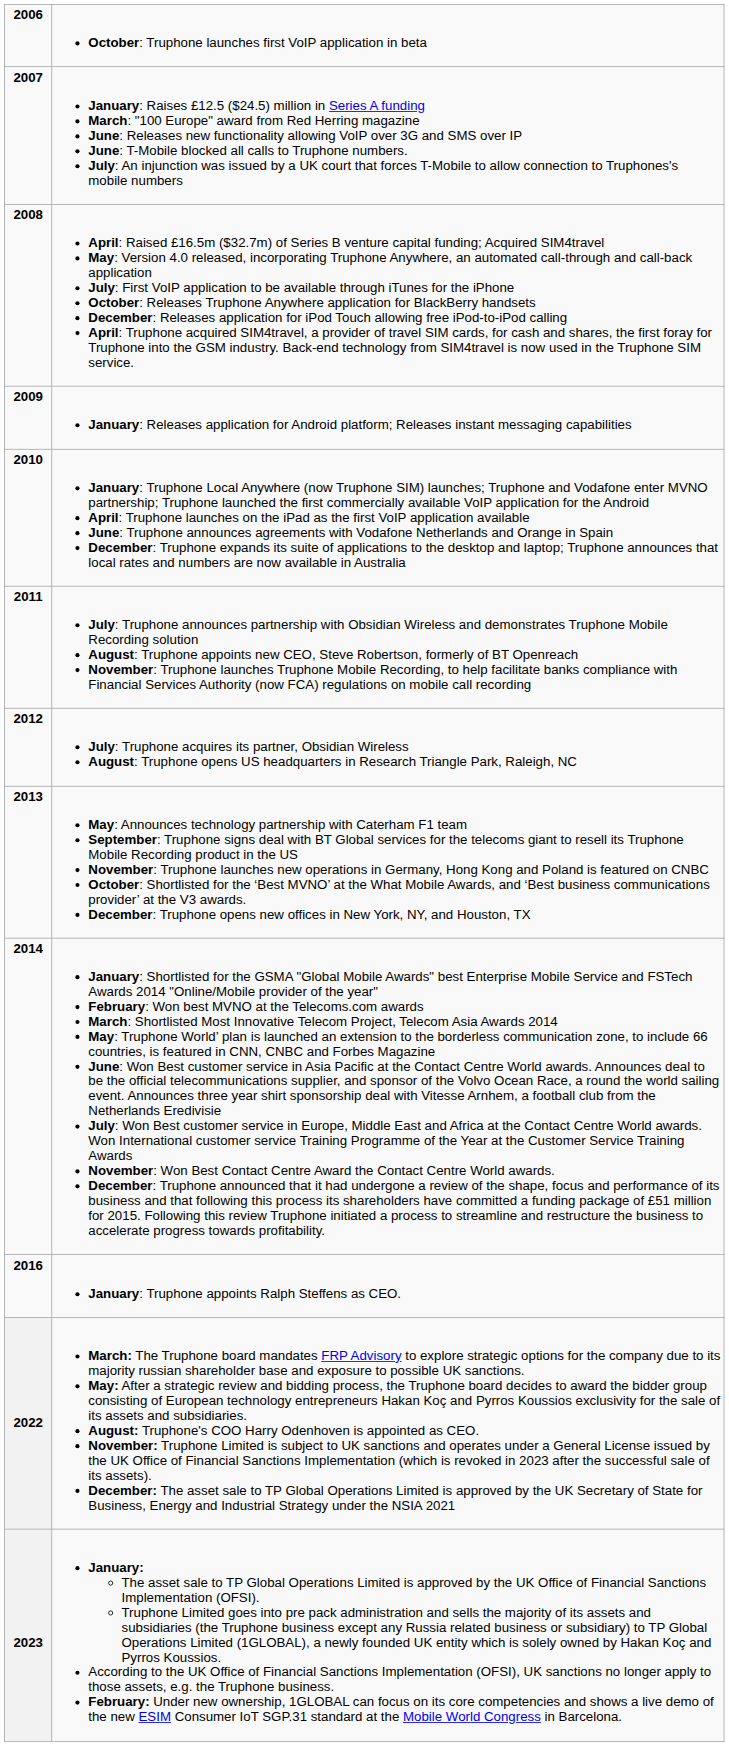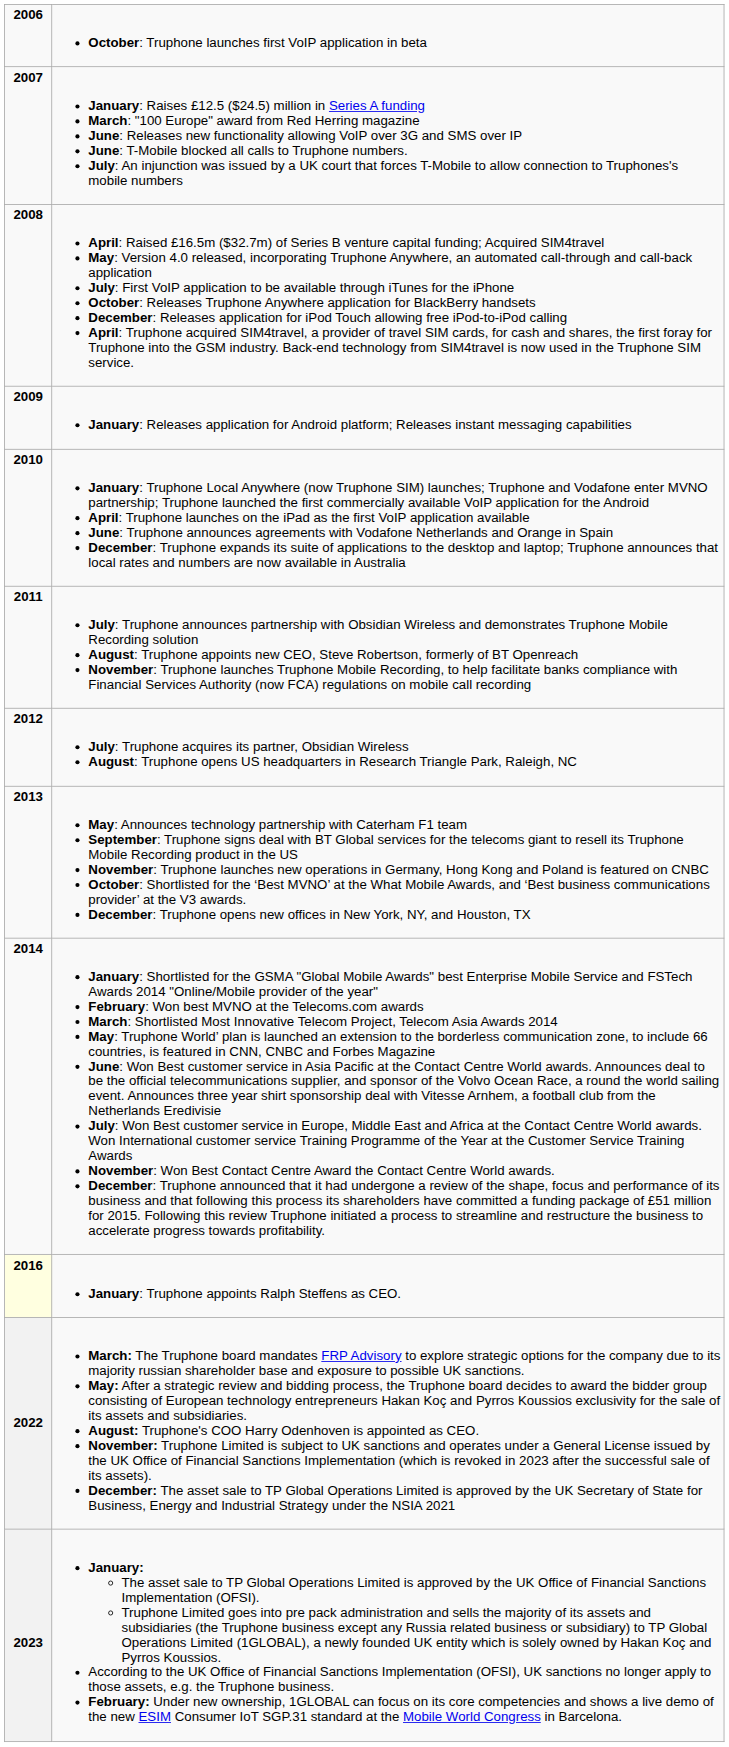(28, 1265) no background -> (28, 1265) lightyellow background
